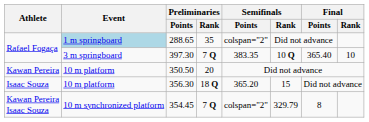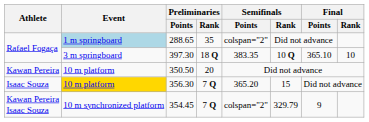(209, 55) 7 Q -> (209, 55) 18 Q
(319, 55) 365.40 -> (319, 55) 365.10
(89, 85) no background -> (89, 85) gold background
(209, 85) 18 Q -> (209, 85) 7 Q
(319, 105) 8 -> (319, 105) 9
